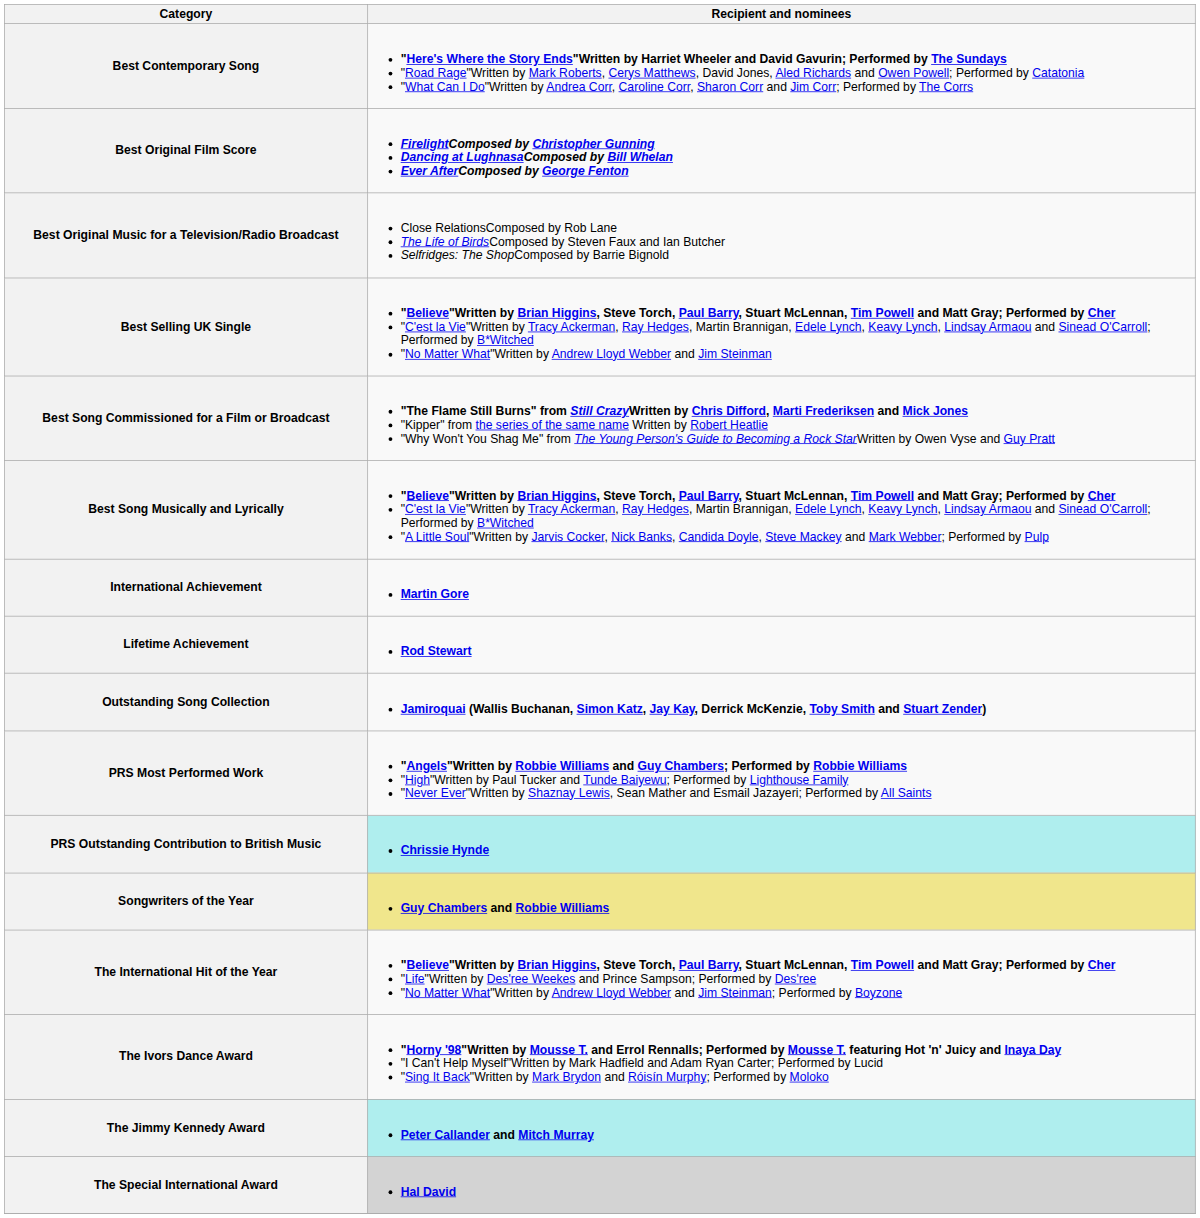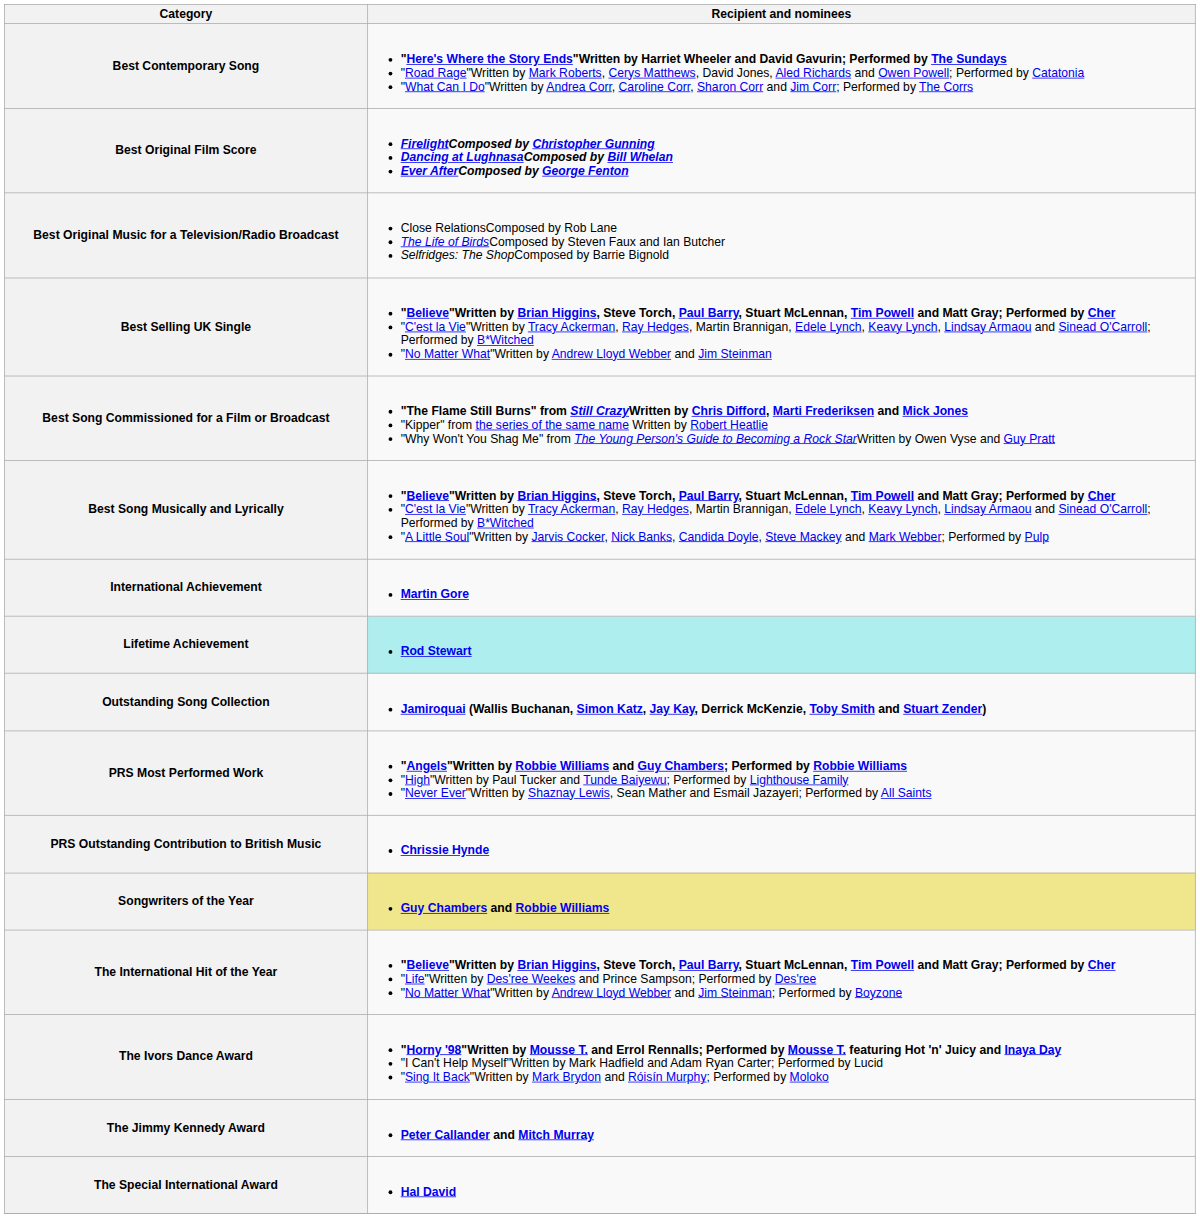(781, 652) no background -> (781, 652) paleturquoise background
(781, 851) paleturquoise background -> (781, 851) no background
(781, 1135) paleturquoise background -> (781, 1135) no background
(781, 1192) lightgrey background -> (781, 1192) no background
